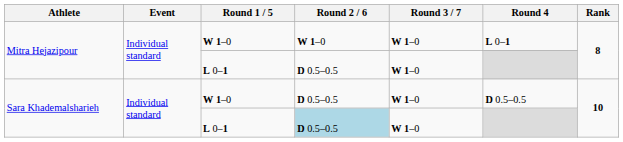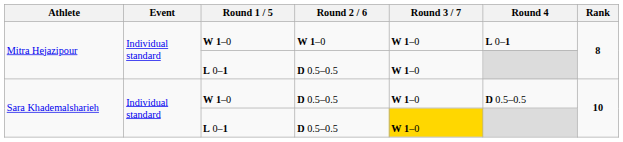(318, 129) lightblue background -> (318, 129) no background
(405, 129) no background -> (405, 129) gold background
